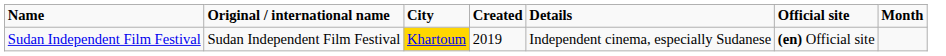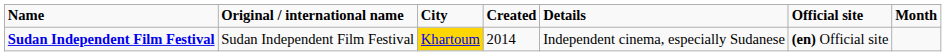(104, 39) normal -> (111, 39) bold
(487, 39) 2019 -> (501, 39) 2014
